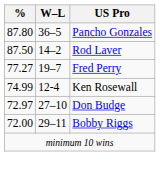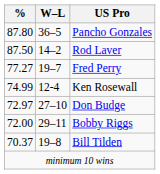+ row: (97, 142)
